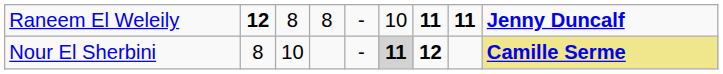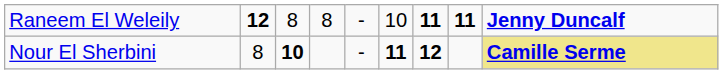(292, 52) normal -> (292, 52) bold
(396, 52) lightgrey background -> (396, 52) no background
